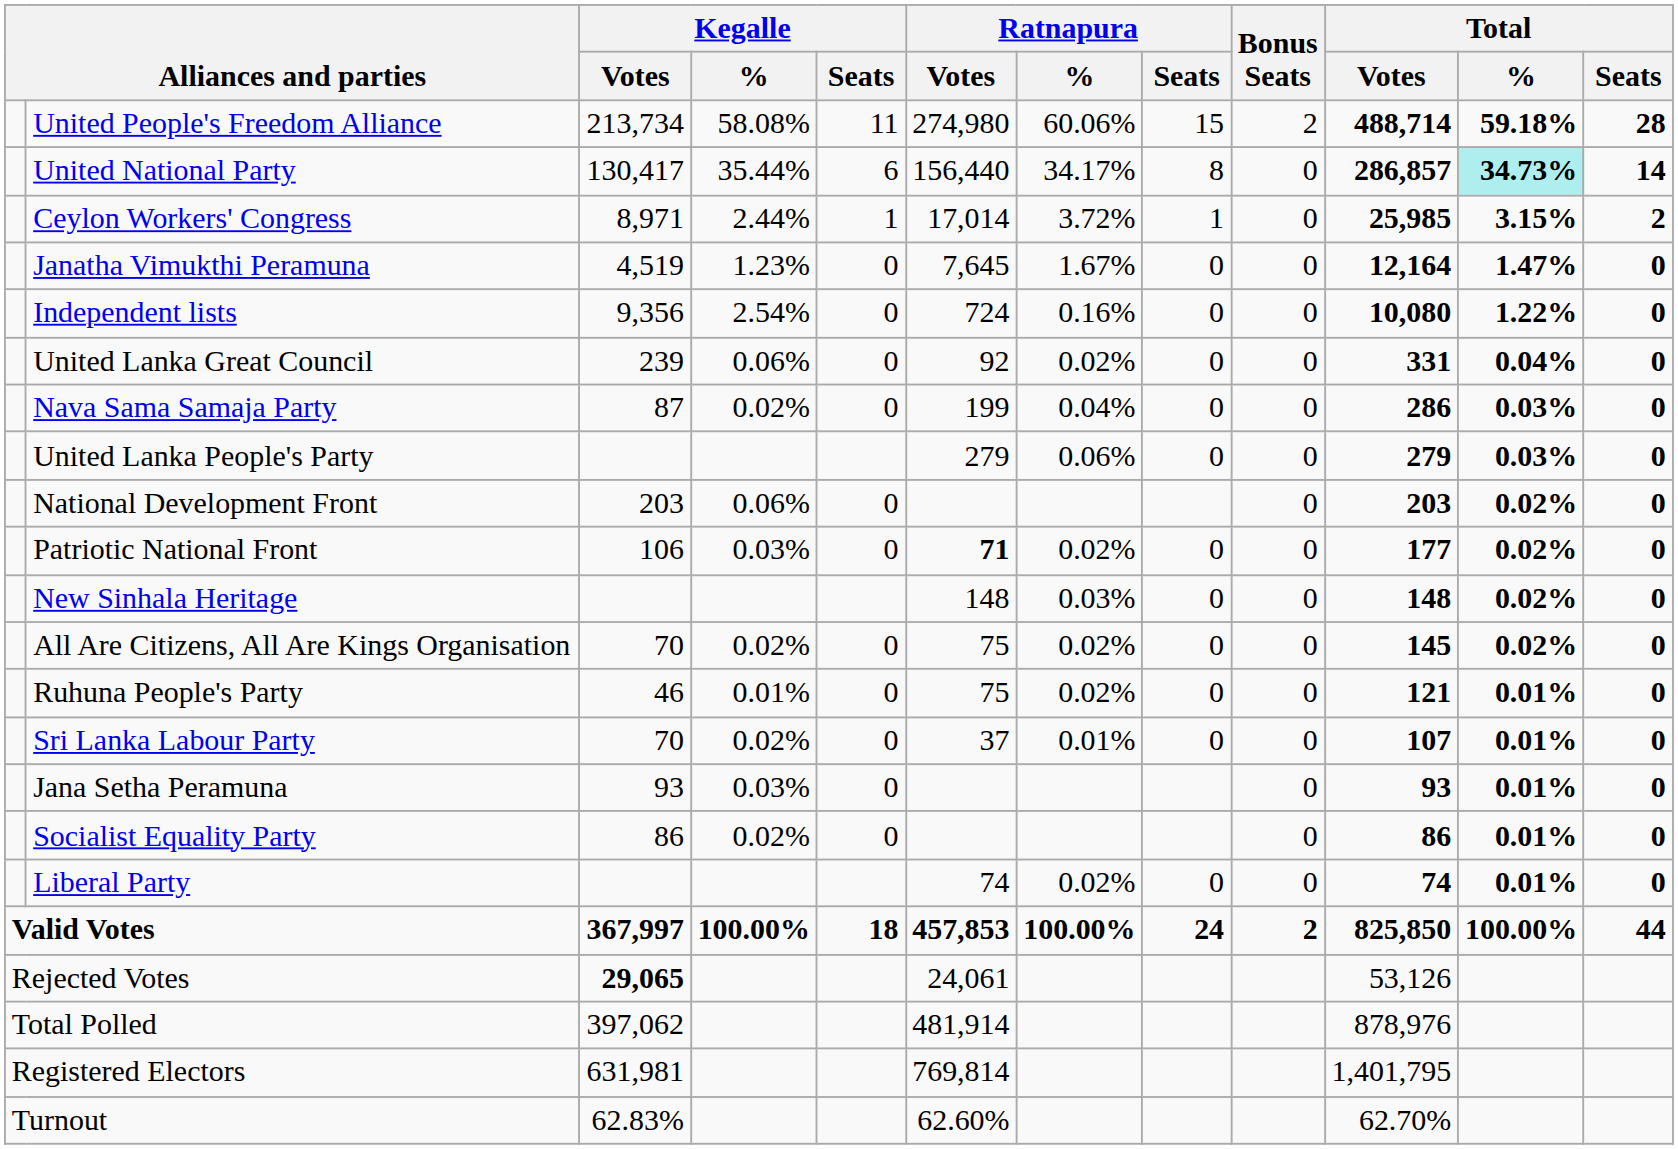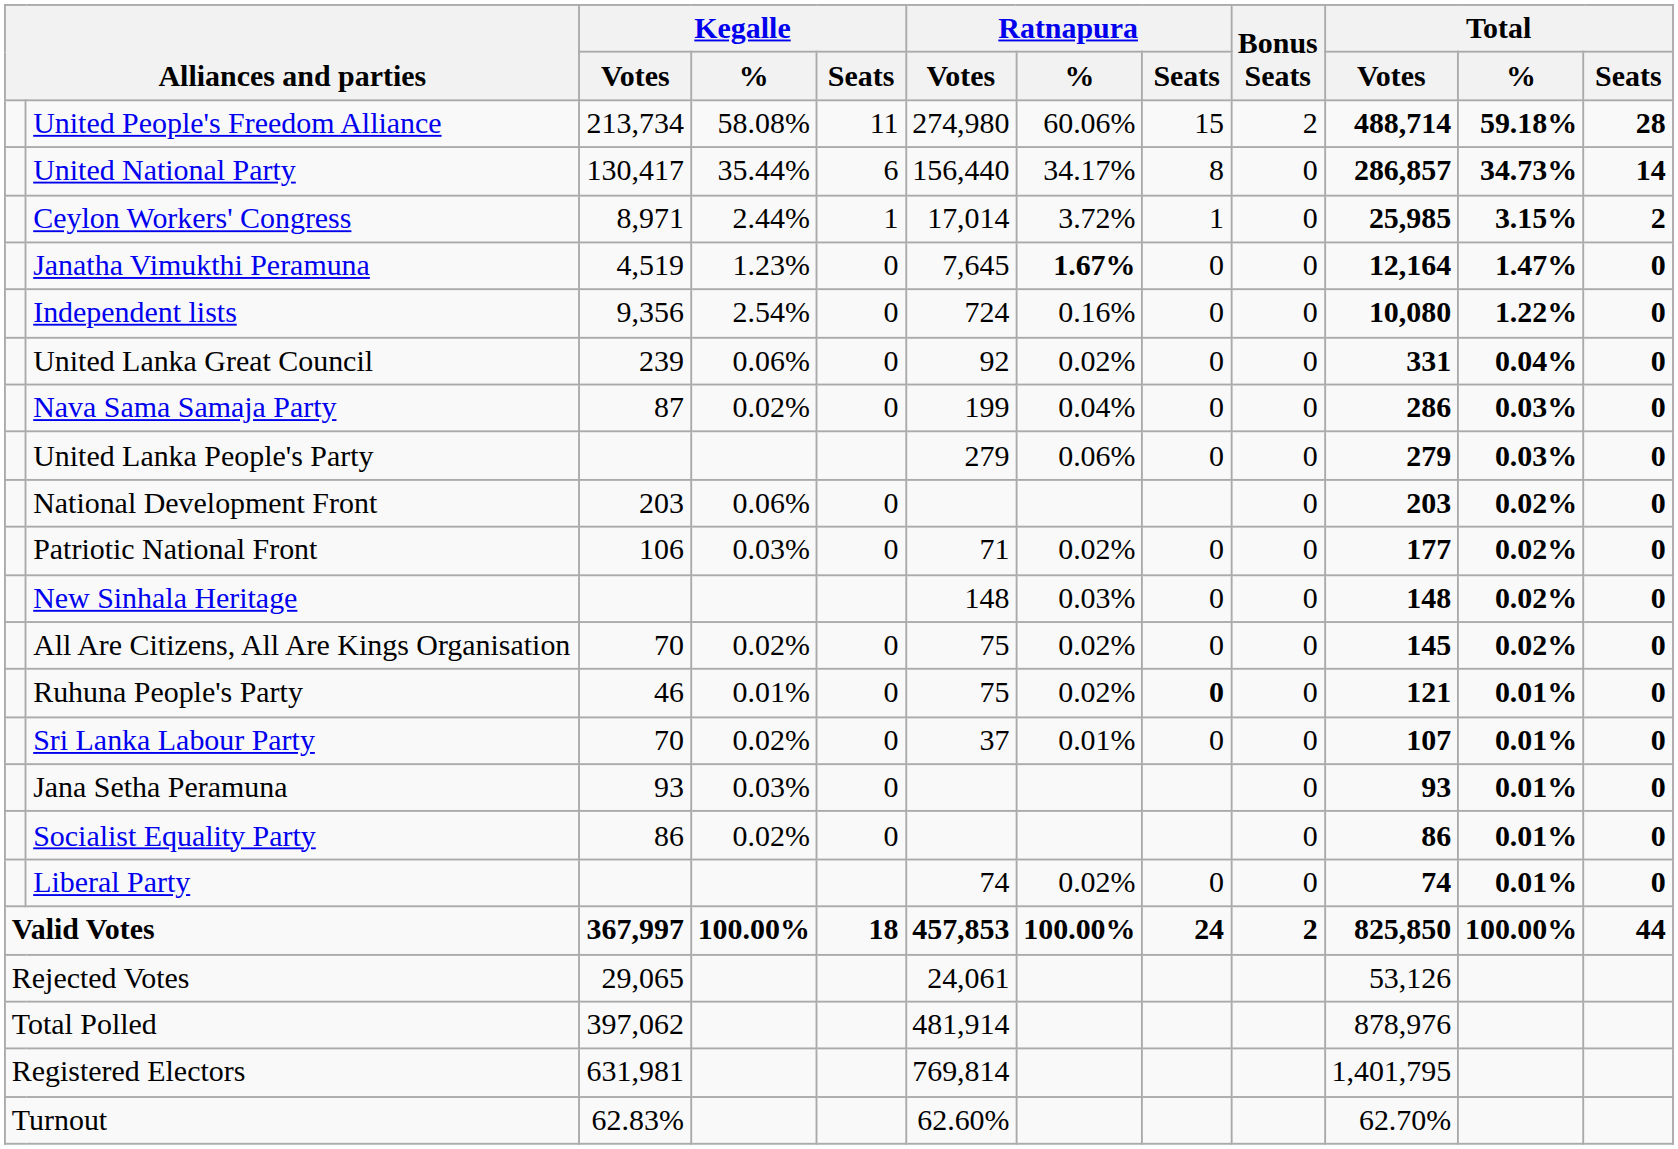(1529, 170) paleturquoise background -> (1529, 170) no background
(1097, 265) normal -> (1094, 265) bold
(995, 550) bold -> (995, 550) normal
(1217, 692) normal -> (1217, 692) bold
(643, 977) bold -> (643, 977) normal
